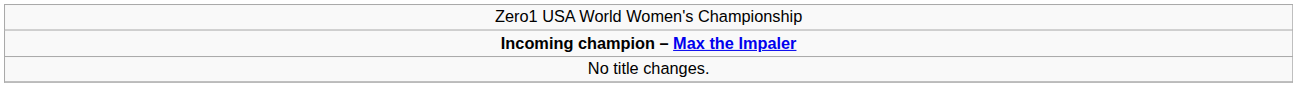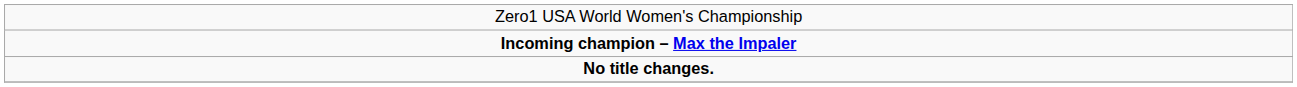(649, 69) normal -> (649, 69) bold
